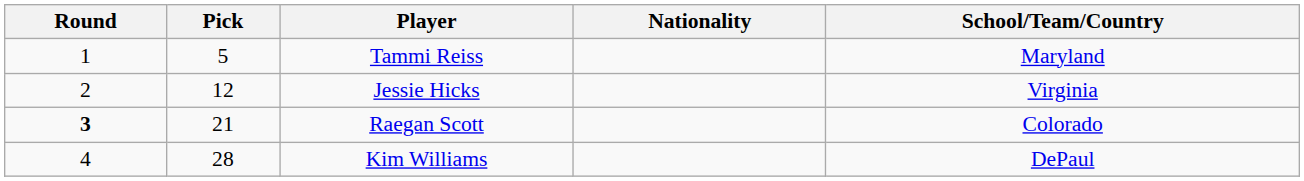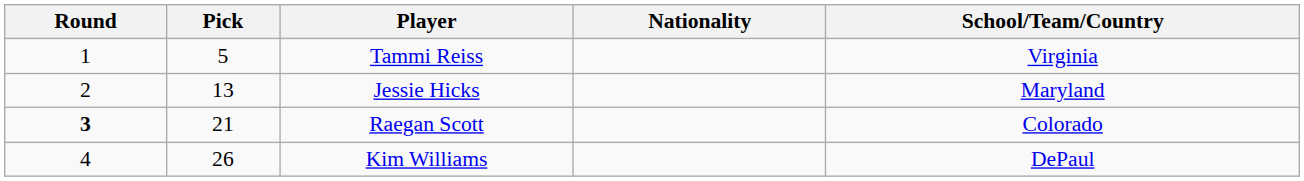(1063, 55) Maryland -> (1063, 55) Virginia
(223, 90) 12 -> (223, 90) 13
(1063, 90) Virginia -> (1063, 90) Maryland
(223, 158) 28 -> (223, 158) 26
